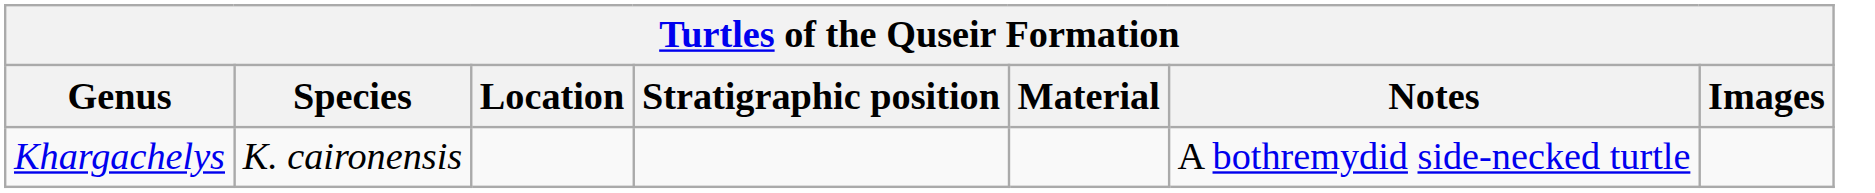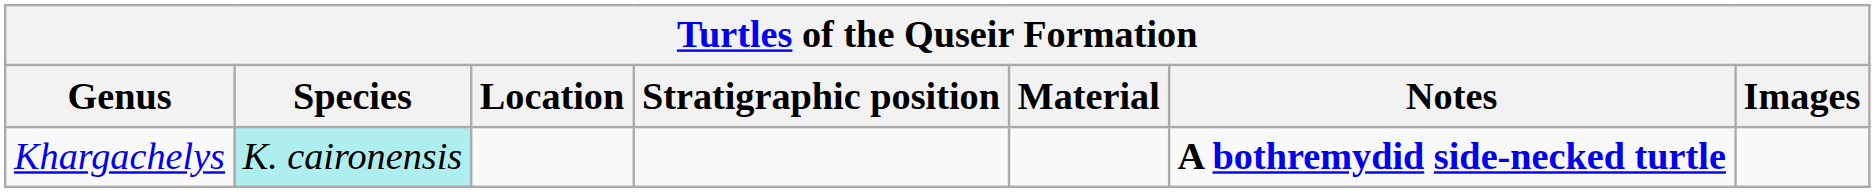(352, 156) no background -> (352, 156) paleturquoise background
(1434, 156) normal -> (1452, 156) bold
